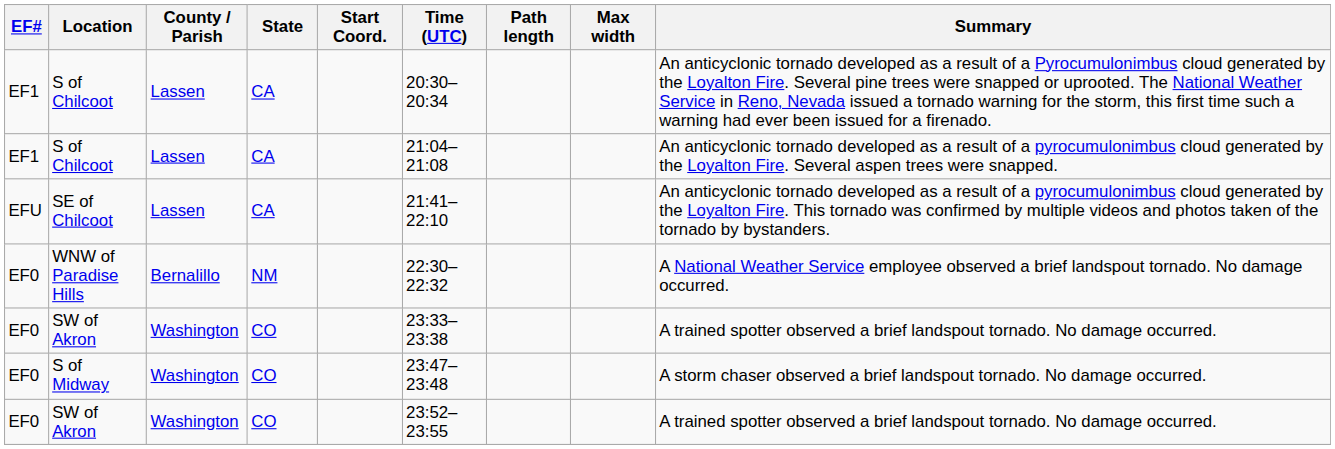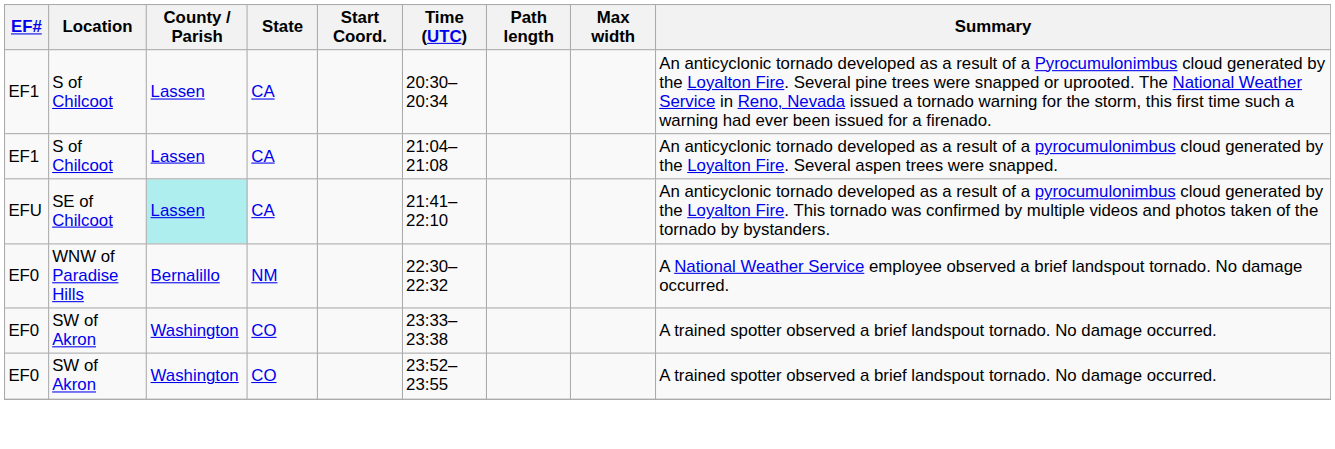(178, 211) no background -> (178, 211) paleturquoise background
- row: (24, 376)
